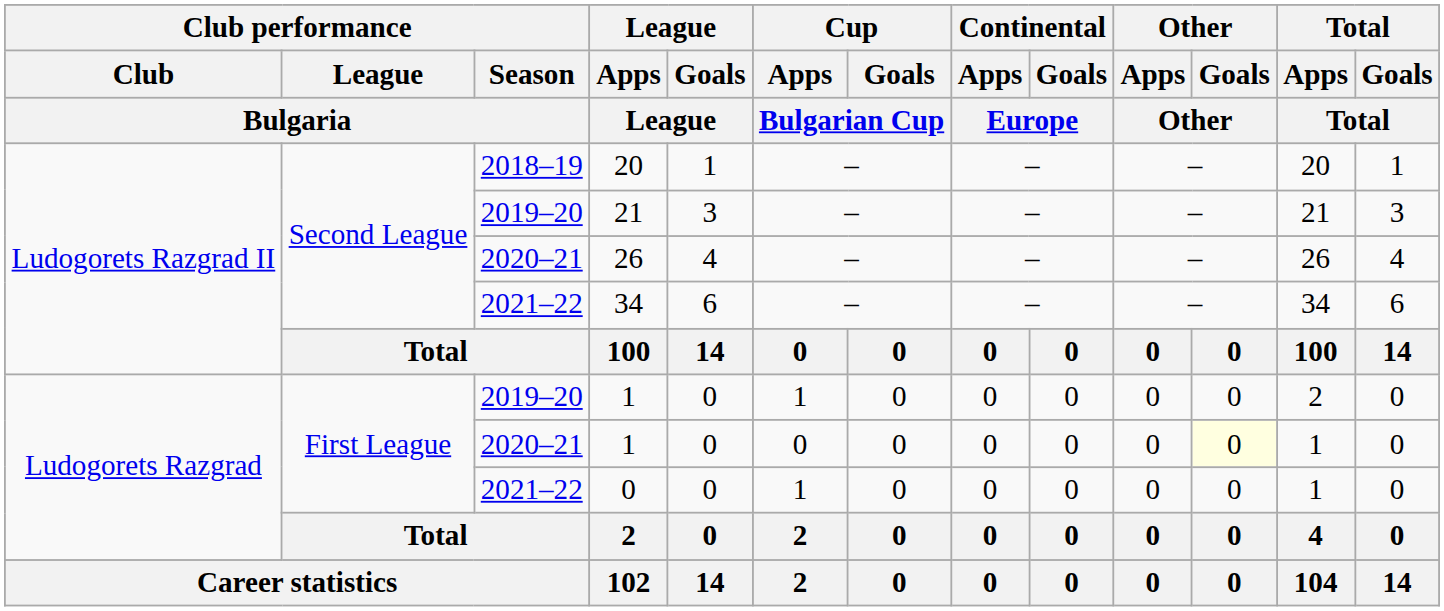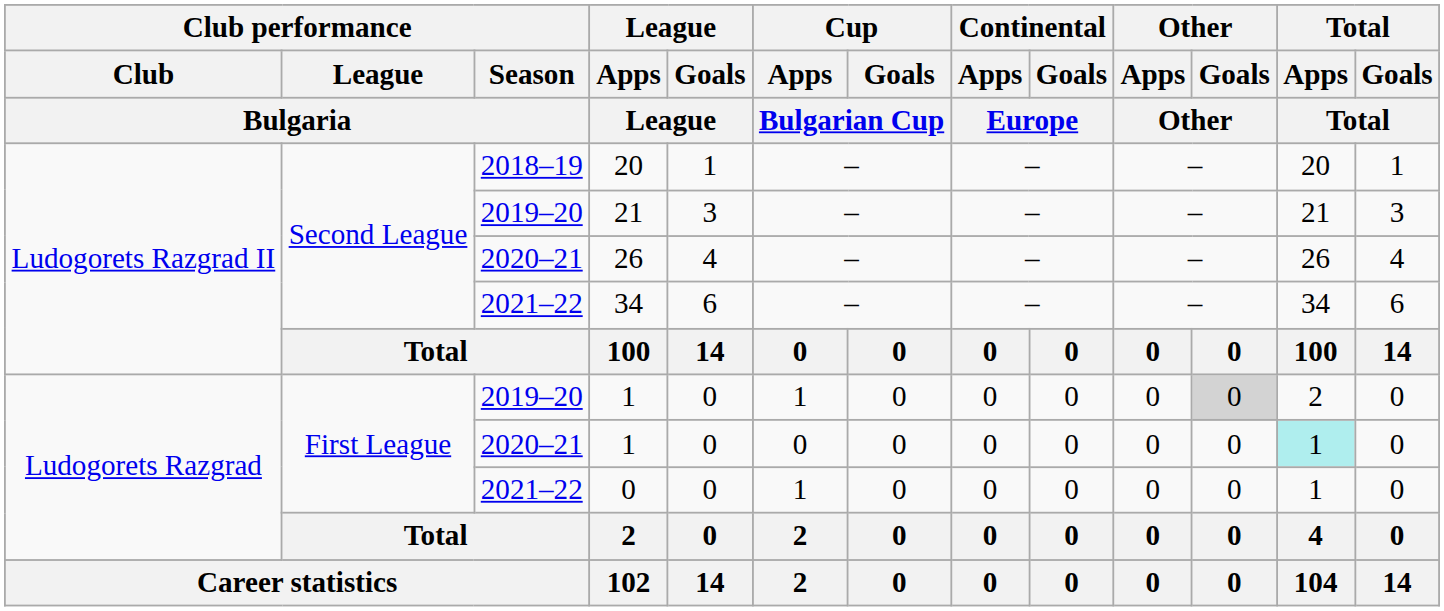(1234, 397) no background -> (1234, 397) lightgrey background
(1234, 443) lightyellow background -> (1234, 443) no background
(1316, 443) no background -> (1316, 443) paleturquoise background
